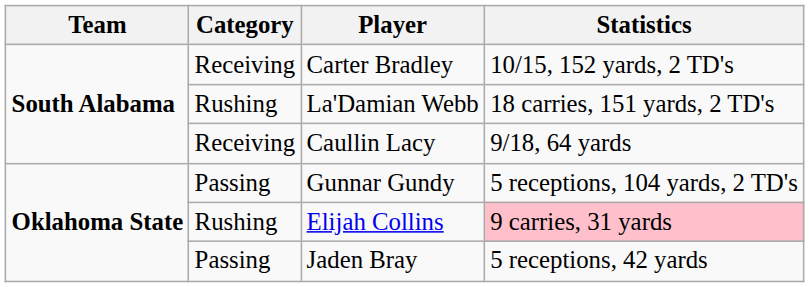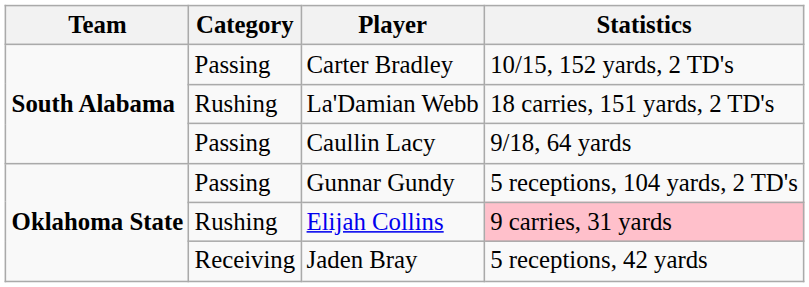(245, 64) Receiving -> (232, 64) Passing
(245, 142) Receiving -> (232, 142) Passing
(232, 260) Passing -> (245, 260) Receiving
